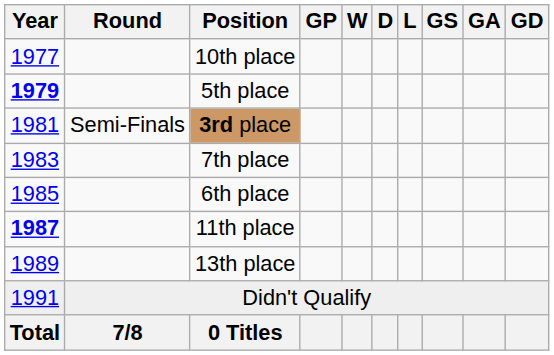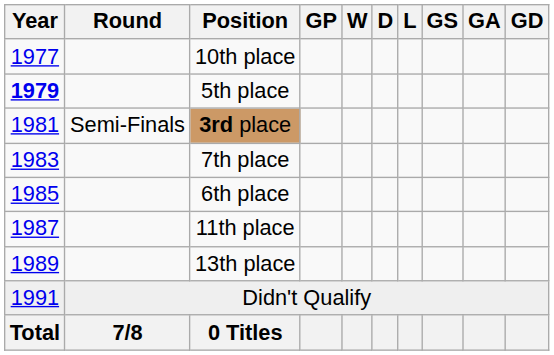(35, 228) bold -> (35, 228) normal
